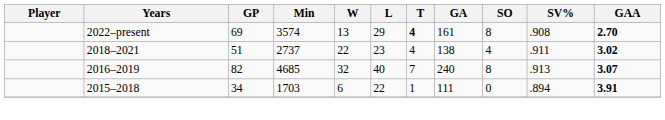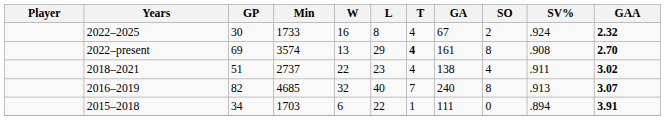+ row: (113, 32)
